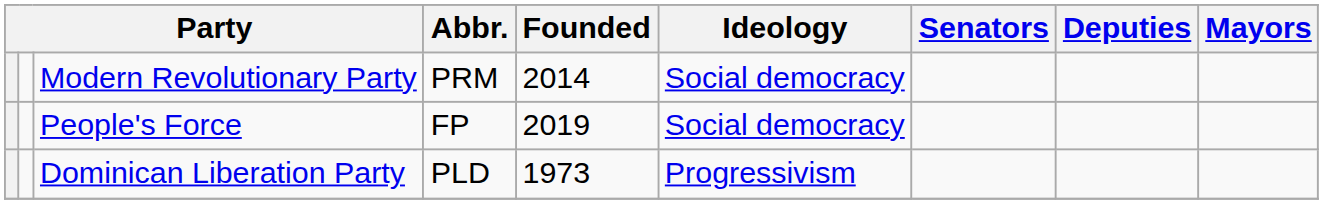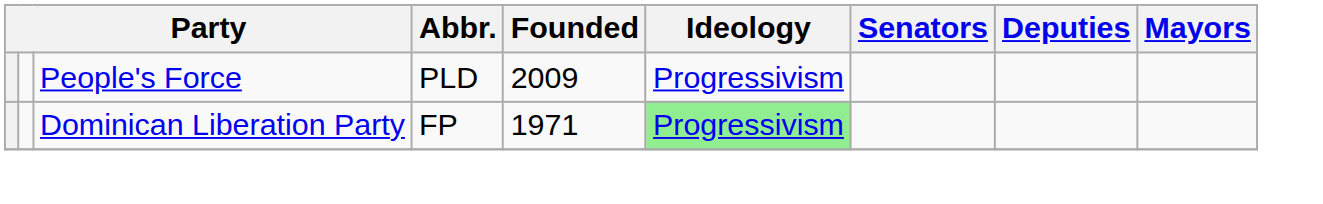- row: (228, 76)
(450, 125) FP -> (449, 76) PLD
(556, 125) 2019 -> (544, 76) 2009
(785, 125) Social democracy -> (748, 76) Progressivism
(460, 173) PLD -> (438, 125) FP
(556, 173) 1973 -> (544, 125) 1971
(760, 173) no background -> (748, 125) lightgreen background
